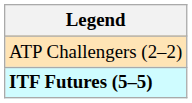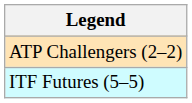(81, 82) bold -> (77, 82) normal
